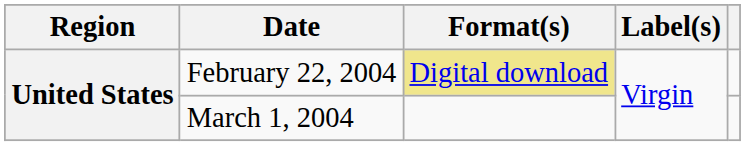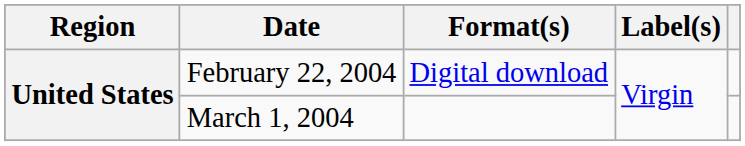(509, 72) khaki background -> (509, 72) no background
